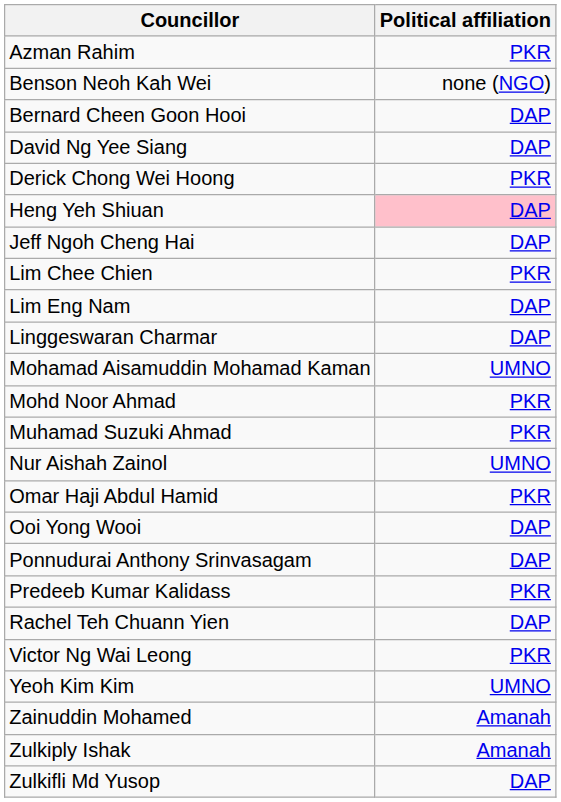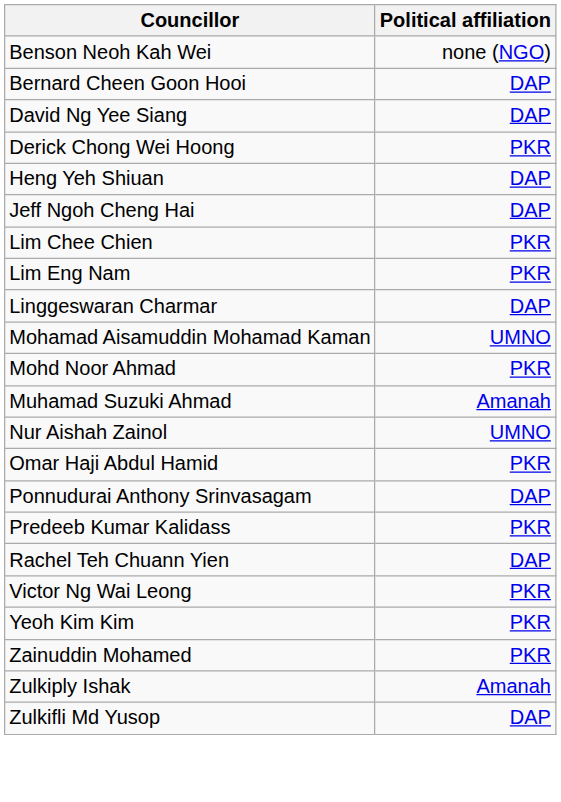- row: (72, 52)
(530, 210) pink background -> (530, 178) no background
(530, 305) DAP -> (530, 274) PKR
(530, 432) PKR -> (514, 400) Amanah
- row: (75, 527)
(520, 686) UMNO -> (530, 623) PKR
(514, 718) Amanah -> (530, 654) PKR
